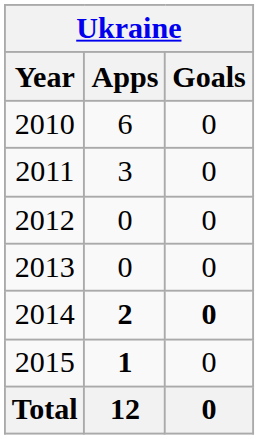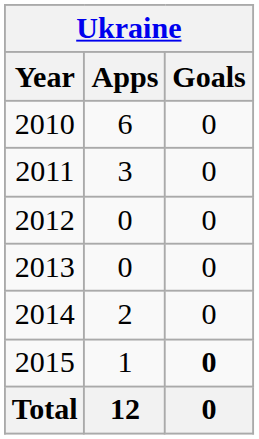(125, 314) bold -> (125, 314) normal
(209, 314) bold -> (209, 314) normal
(125, 362) bold -> (125, 362) normal
(209, 362) normal -> (209, 362) bold
